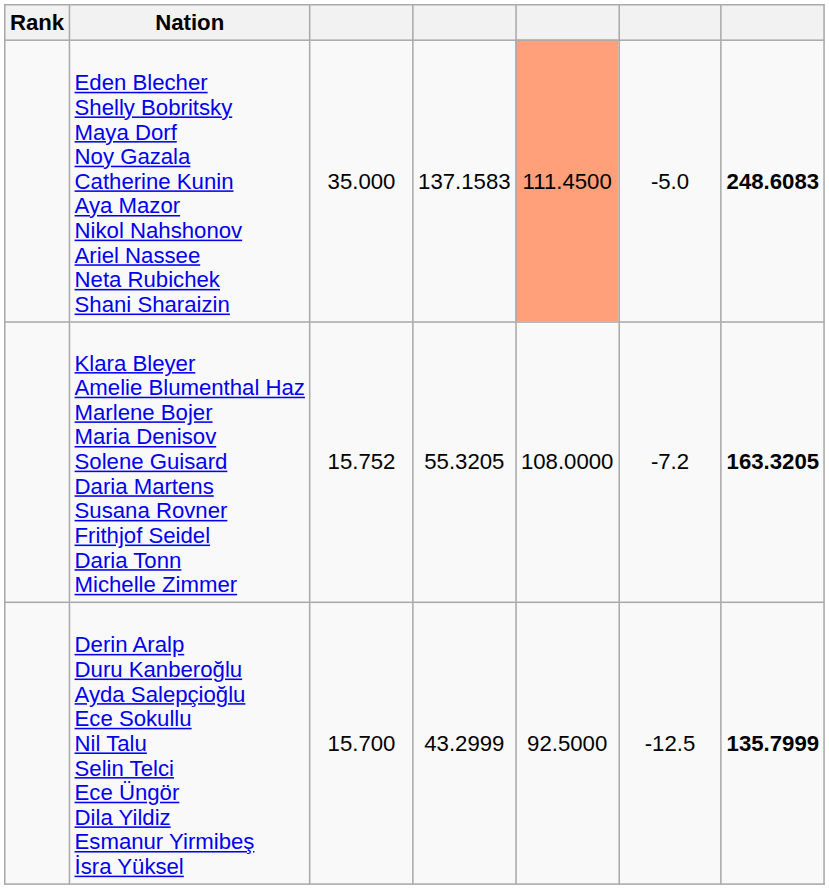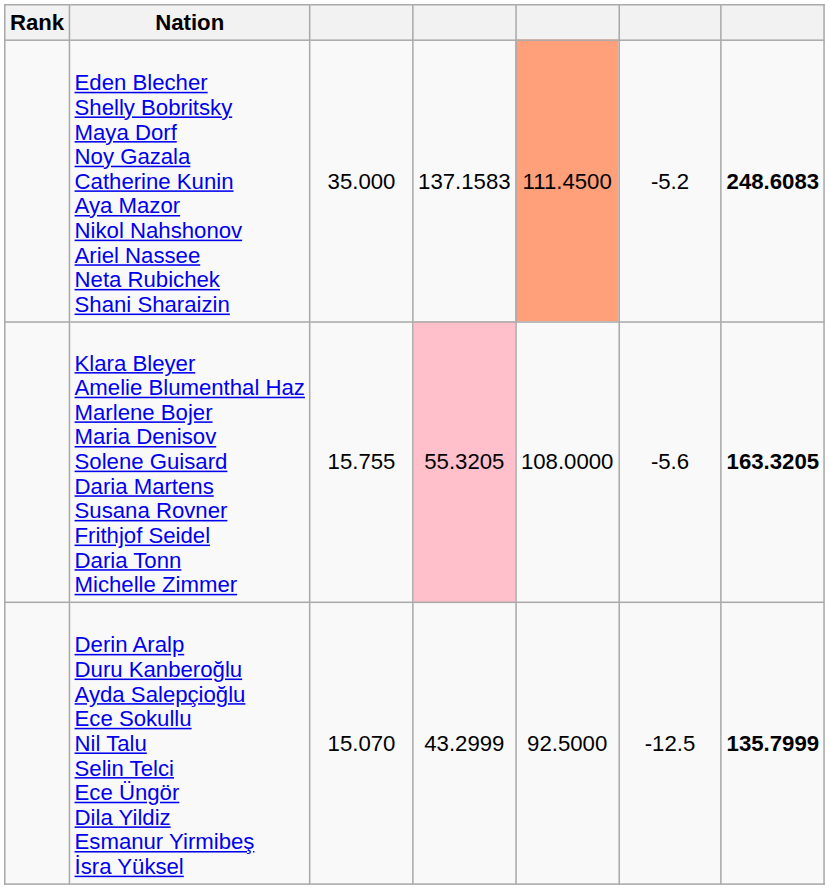(670, 181) -5.0 -> (670, 181) -5.2
(362, 462) 15.752 -> (362, 462) 15.755
(464, 462) no background -> (464, 462) pink background
(670, 462) -7.2 -> (670, 462) -5.6
(362, 744) 15.700 -> (362, 744) 15.070
